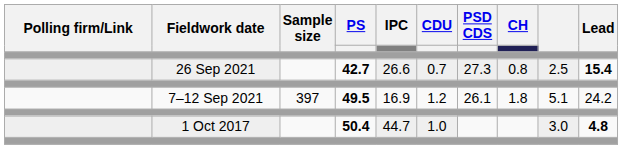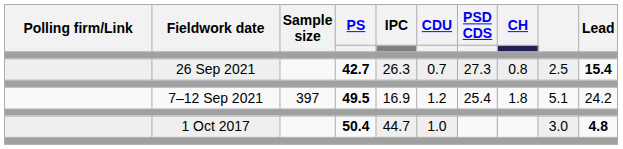(396, 70) 26.6 -> (396, 70) 26.3
(477, 98) 26.1 -> (477, 98) 25.4
